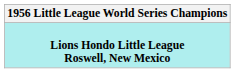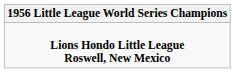(117, 51) paleturquoise background -> (117, 51) no background
